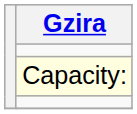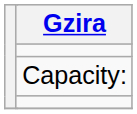(75, 75) lightyellow background -> (75, 75) no background
